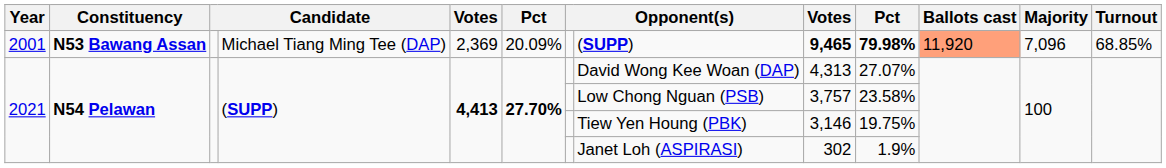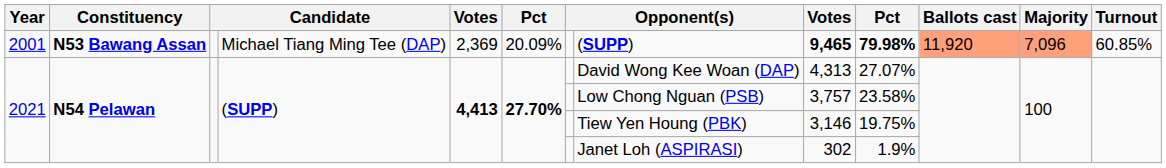(1045, 44) no background -> (1045, 44) lightsalmon background
(1124, 44) 68.85% -> (1124, 44) 60.85%
